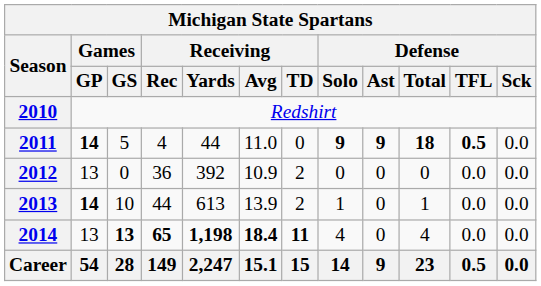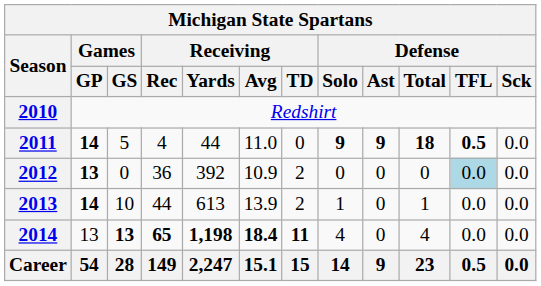(89, 173) normal -> (89, 173) bold
(474, 173) no background -> (474, 173) lightblue background
